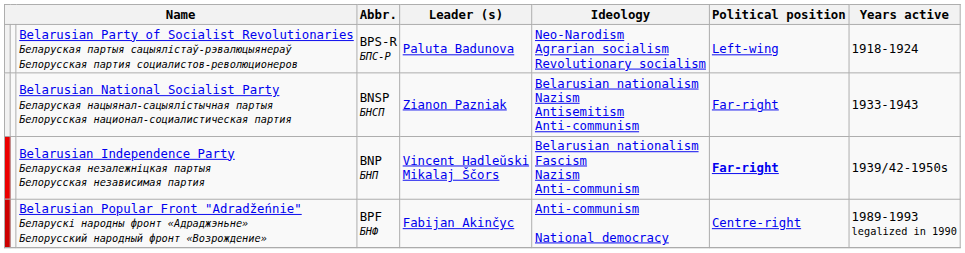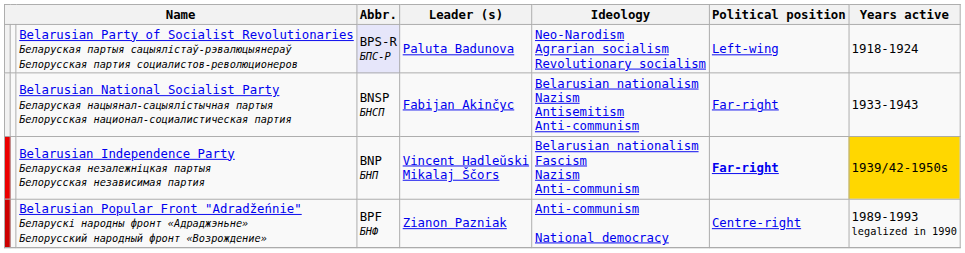(378, 49) no background -> (378, 49) lavender background
(455, 105) Zianon Pazniak -> (458, 105) Fabijan Akinčyc
(900, 168) no background -> (900, 168) gold background
(458, 223) Fabijan Akinčyc -> (455, 223) Zianon Pazniak
